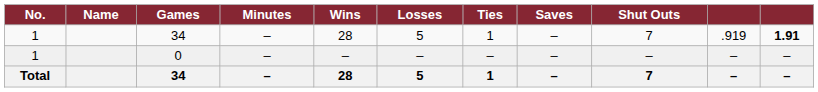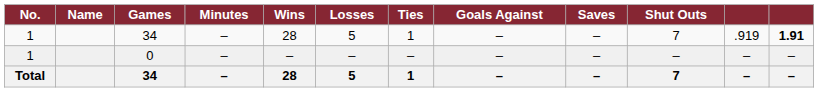+ column: (499, 14)
